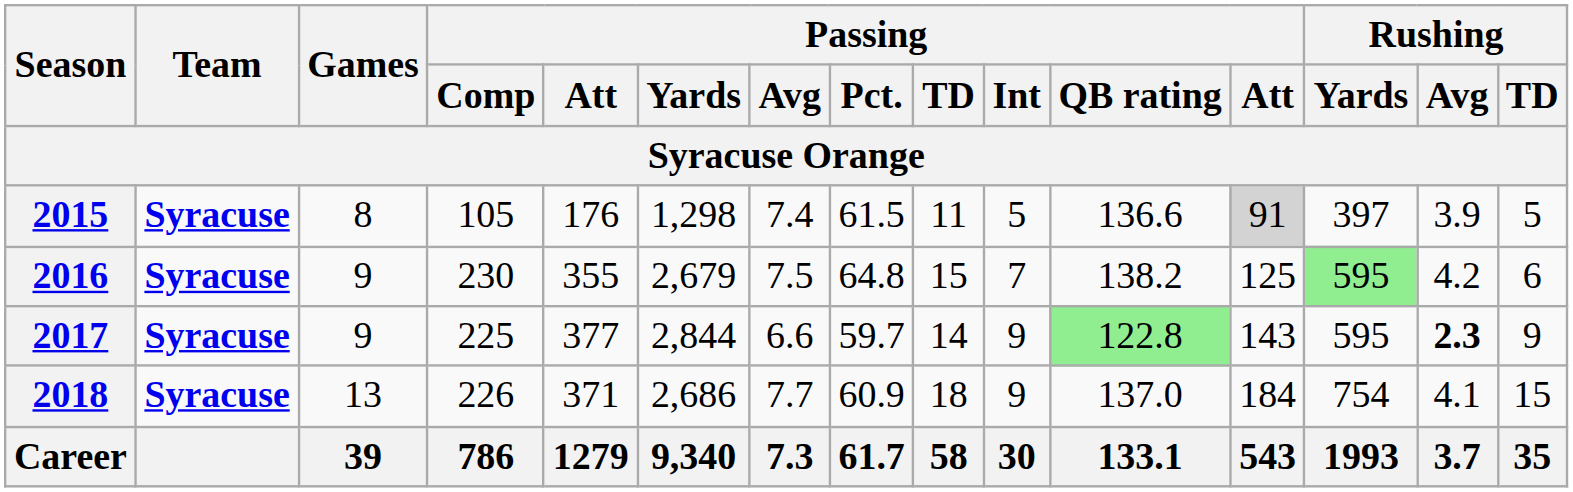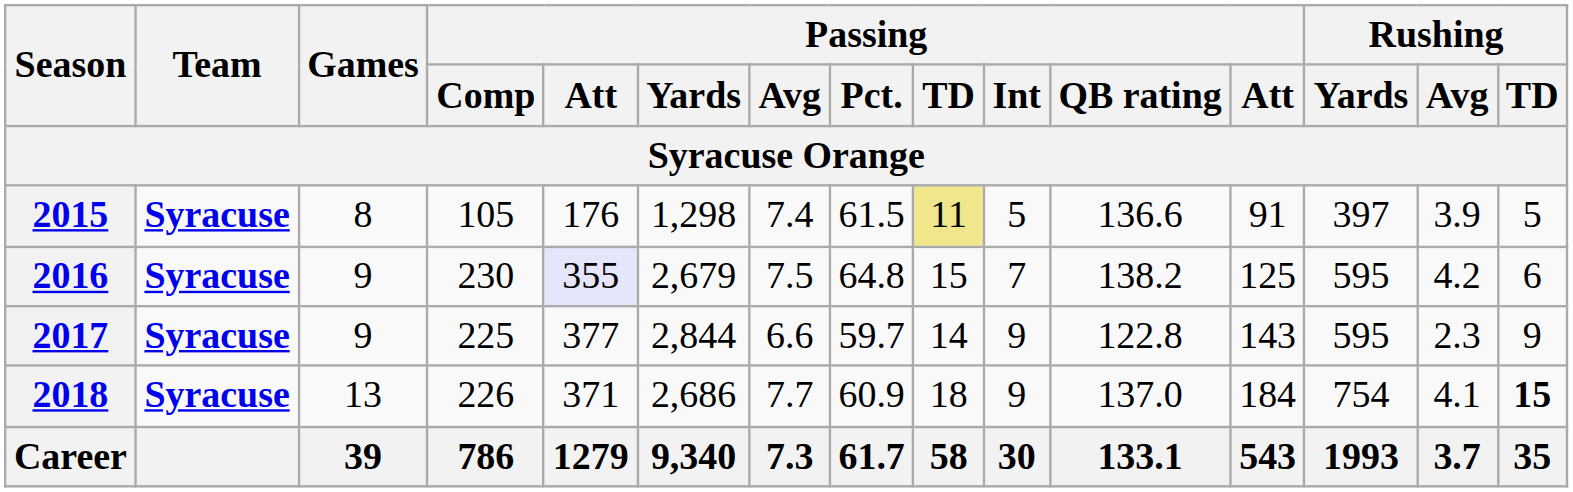(949, 214) no background -> (949, 214) khaki background
(1268, 214) lightgrey background -> (1268, 214) no background
(591, 275) no background -> (591, 275) lavender background
(1361, 275) lightgreen background -> (1361, 275) no background
(1140, 335) lightgreen background -> (1140, 335) no background
(1457, 335) bold -> (1457, 335) normal
(1532, 395) normal -> (1532, 395) bold
